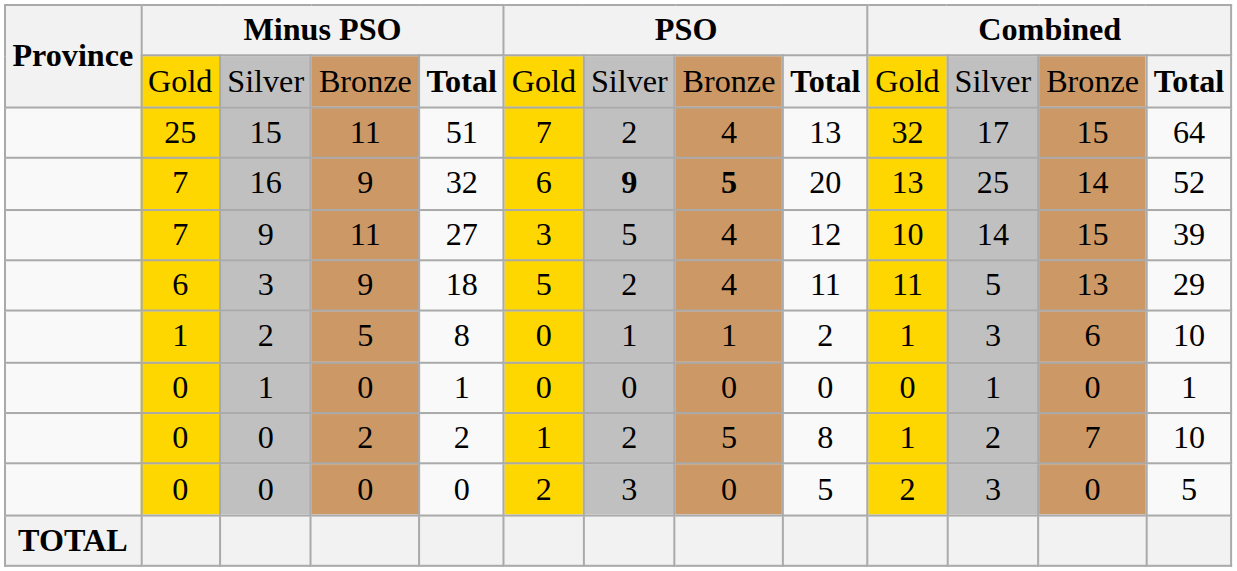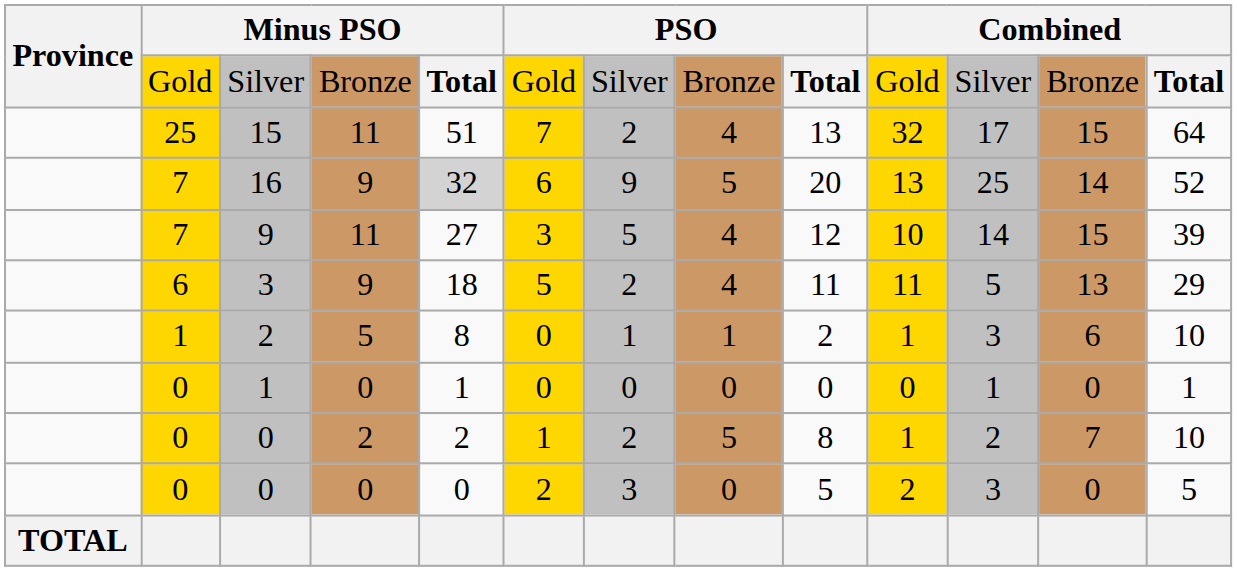(462, 183) no background -> (462, 183) lightgrey background
(629, 183) bold -> (629, 183) normal
(729, 183) bold -> (729, 183) normal
